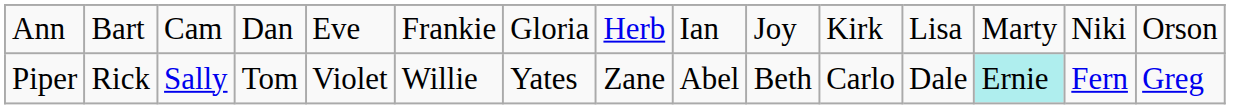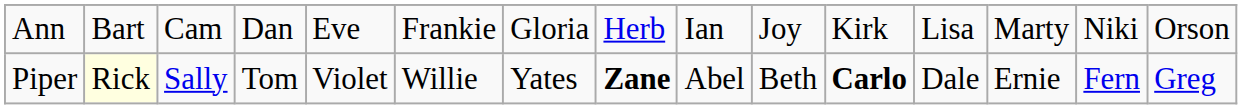(121, 77) no background -> (121, 77) lightyellow background
(634, 77) normal -> (637, 77) bold
(861, 77) normal -> (869, 77) bold
(1015, 77) paleturquoise background -> (1027, 77) no background
